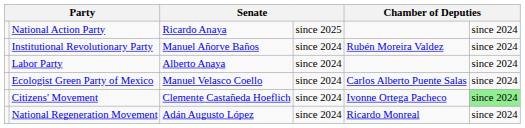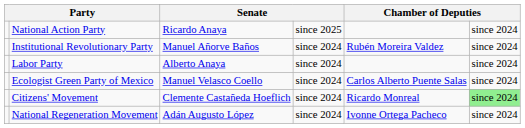(397, 98) Ivonne Ortega Pacheco -> (383, 98) Ricardo Monreal
(383, 115) Ricardo Monreal -> (397, 115) Ivonne Ortega Pacheco
